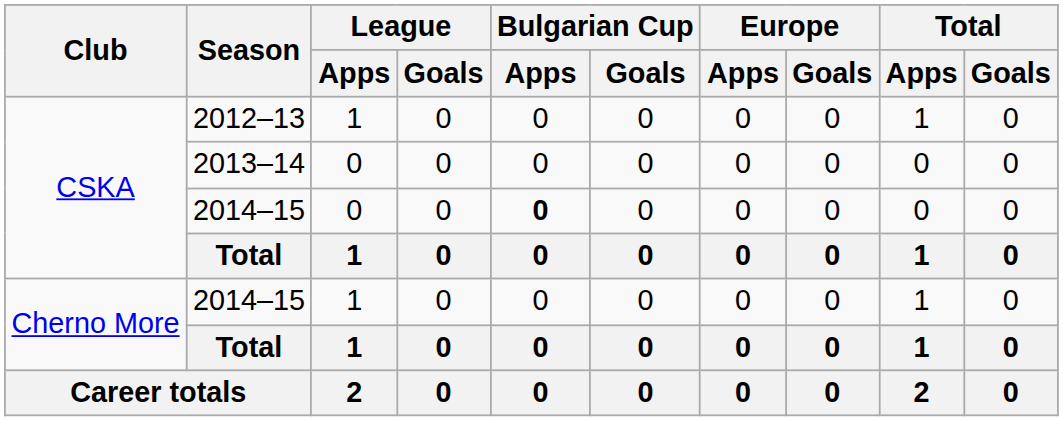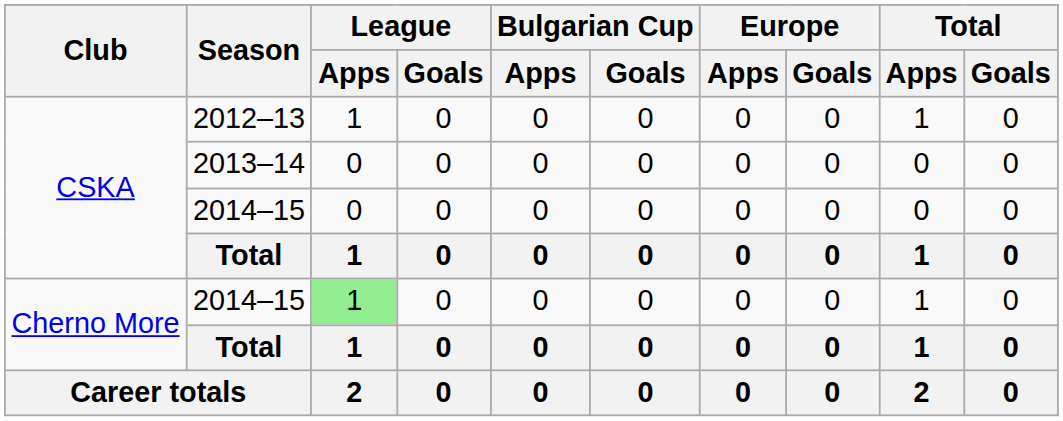(540, 210) bold -> (540, 210) normal
(354, 301) no background -> (354, 301) lightgreen background
